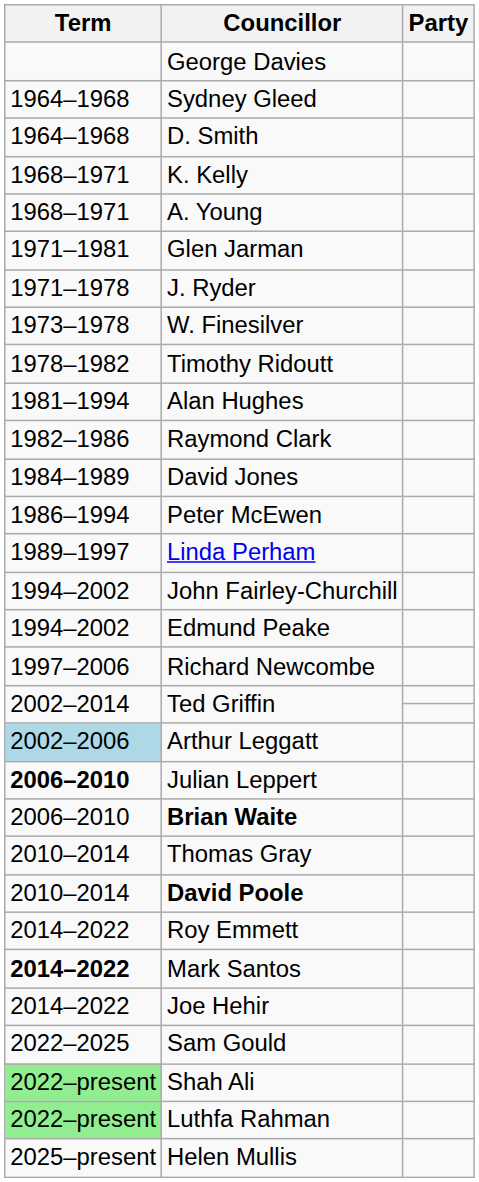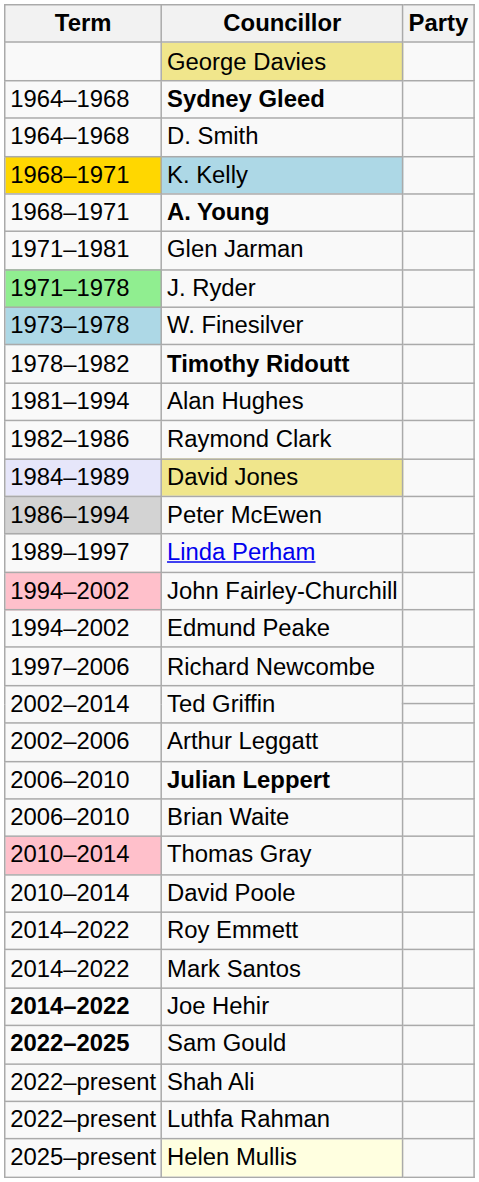(247, 61) no background -> (247, 61) khaki background
(242, 99) normal -> (246, 99) bold
(70, 174) no background -> (70, 174) gold background
(207, 174) no background -> (207, 174) lightblue background
(215, 212) normal -> (218, 212) bold
(70, 288) no background -> (70, 288) lightgreen background
(70, 325) no background -> (70, 325) lightblue background
(250, 363) normal -> (258, 363) bold
(70, 477) no background -> (70, 477) lavender background
(233, 477) no background -> (233, 477) khaki background
(70, 514) no background -> (70, 514) lightgrey background
(70, 590) no background -> (70, 590) pink background
(70, 741) lightblue background -> (70, 741) no background
(70, 779) bold -> (70, 779) normal
(242, 779) normal -> (249, 779) bold
(232, 817) bold -> (228, 817) normal
(70, 855) no background -> (70, 855) pink background
(235, 893) bold -> (231, 893) normal
(70, 968) bold -> (70, 968) normal
(70, 1006) normal -> (70, 1006) bold
(70, 1044) normal -> (70, 1044) bold
(83, 1082) lightgreen background -> (83, 1082) no background
(83, 1119) lightgreen background -> (83, 1119) no background
(232, 1157) no background -> (232, 1157) lightyellow background
